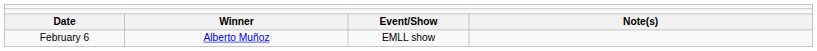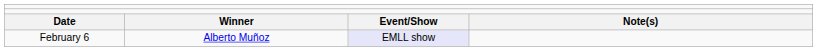(408, 38) no background -> (408, 38) lavender background
